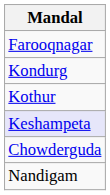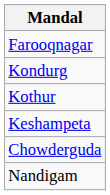(49, 123) lavender background -> (49, 123) no background
